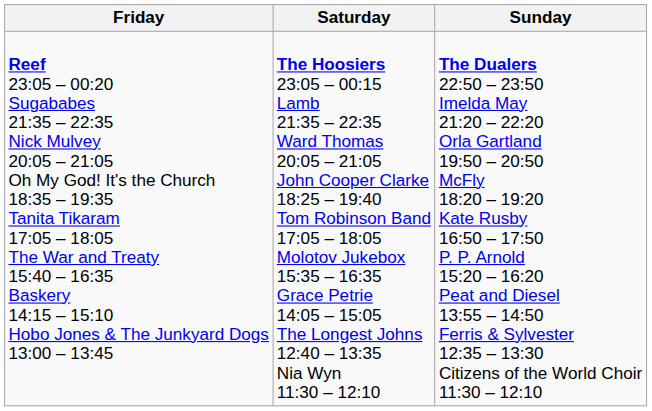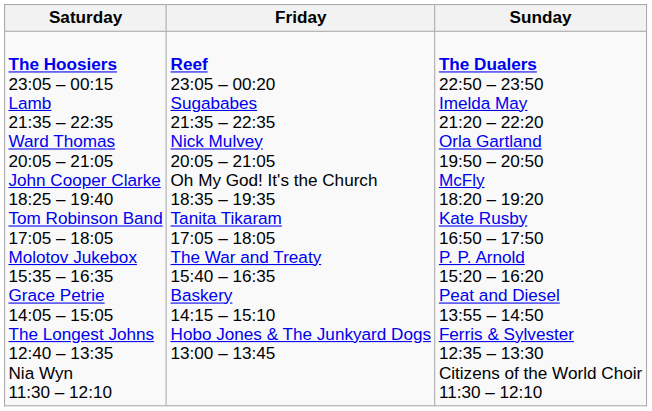columns swapped: (139, 18) <-> (354, 18)
